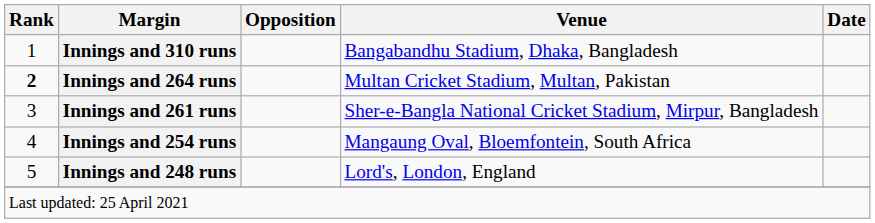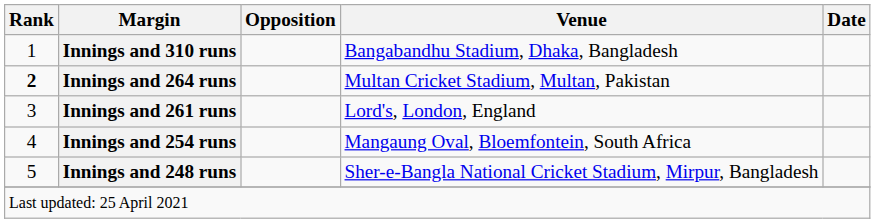(582, 111) Sher-e-Bangla National Cricket Stadium, Mirpur, Bangladesh -> (440, 111) Lord's, London, England
(440, 171) Lord's, London, England -> (582, 171) Sher-e-Bangla National Cricket Stadium, Mirpur, Bangladesh
